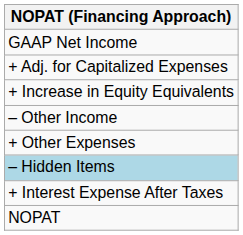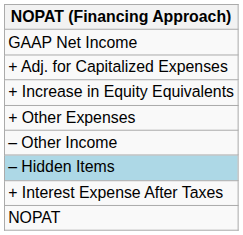(63, 117) – Other Income -> (72, 117) + Other Expenses
(72, 142) + Other Expenses -> (63, 142) – Other Income
